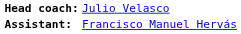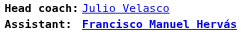(159, 24) normal -> (159, 24) bold
